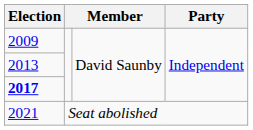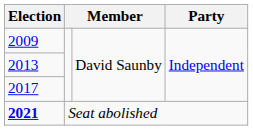(23, 88) bold -> (23, 88) normal
(23, 112) normal -> (23, 112) bold
